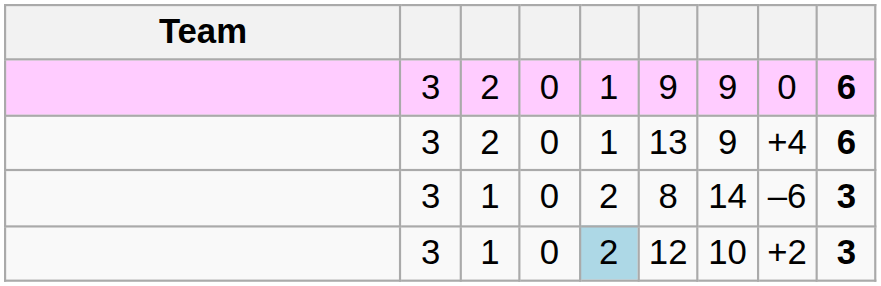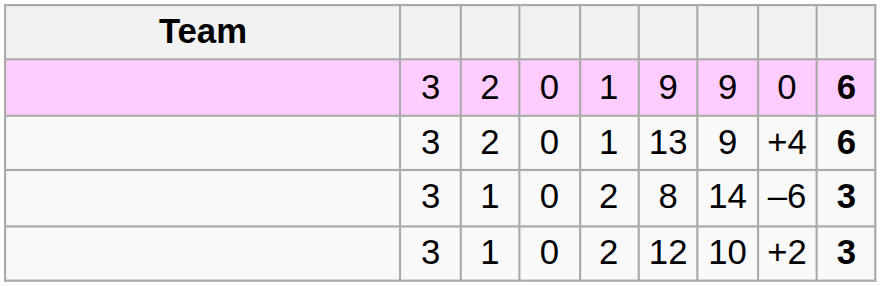(609, 252) lightblue background -> (609, 252) no background
